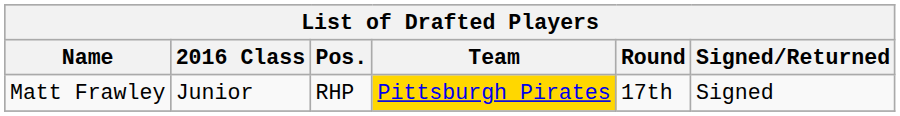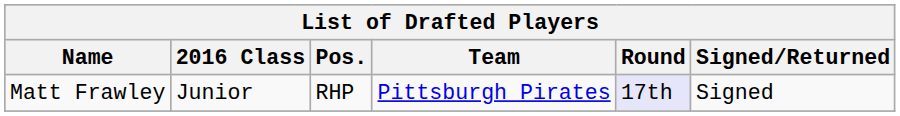(494, 93) gold background -> (494, 93) no background
(647, 93) no background -> (647, 93) lavender background
